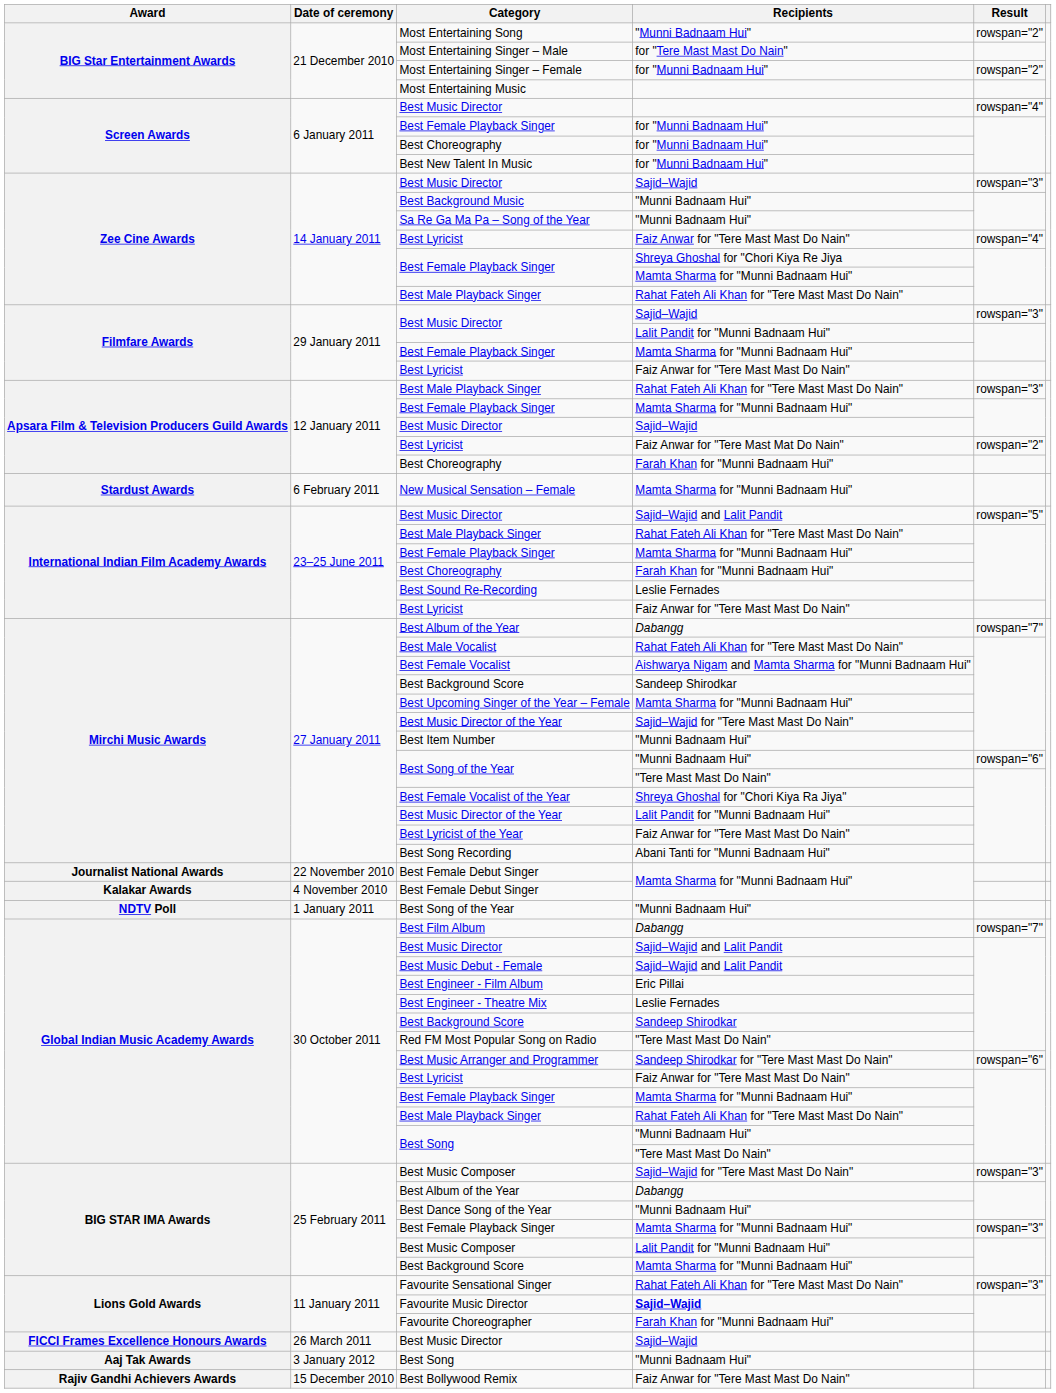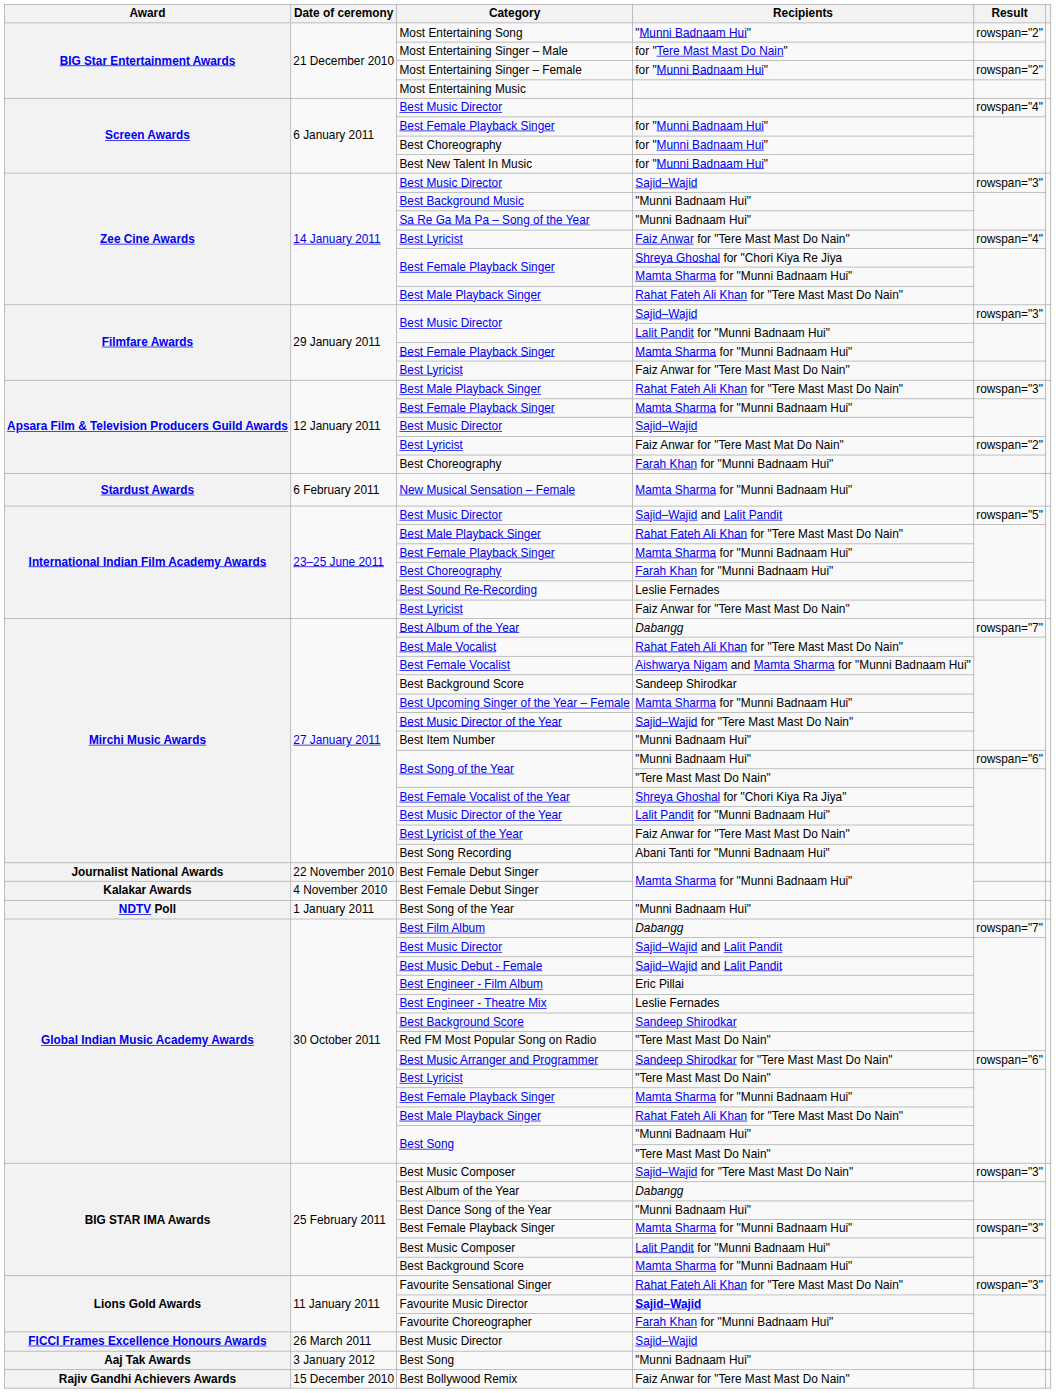(742, 1078) Faiz Anwar for "Tere Mast Mast Do Nain" -> (703, 1078) "Tere Mast Mast Do Nain"
